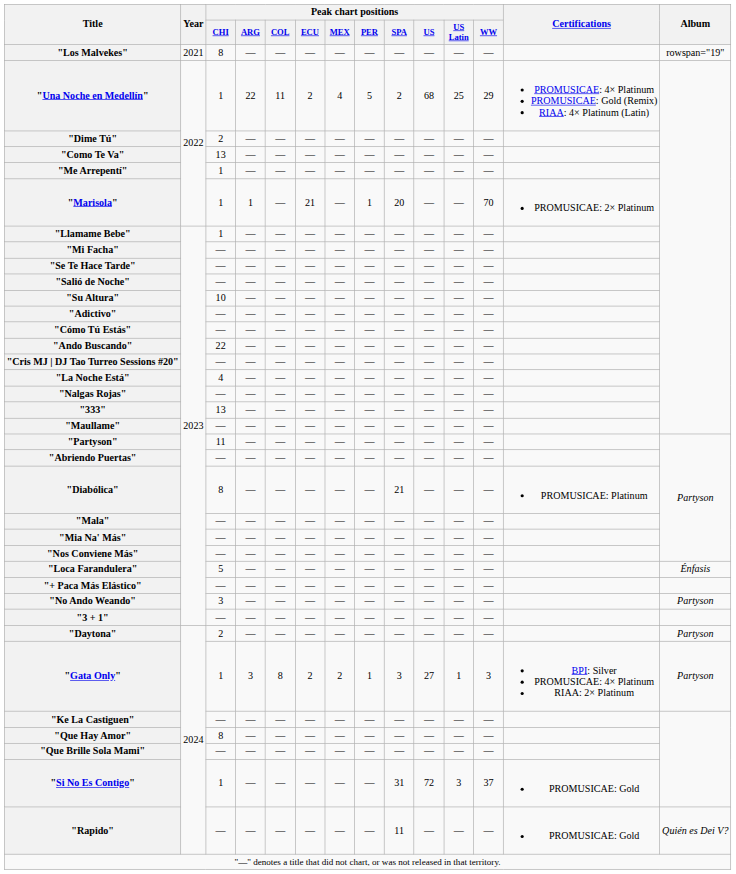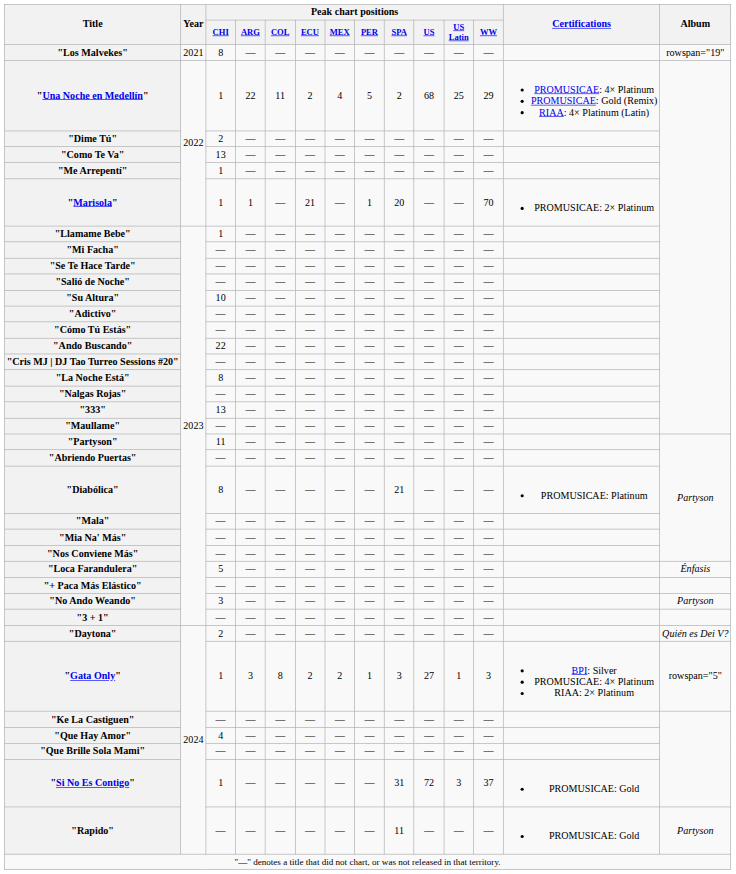(221, 378) 4 -> (221, 378) 8
(695, 633) Partyson -> (695, 633) Quién es Dei V?
(695, 676) Partyson -> (695, 676) rowspan="5"
(221, 735) 8 -> (221, 735) 4
(695, 830) Quién es Dei V? -> (695, 830) Partyson
